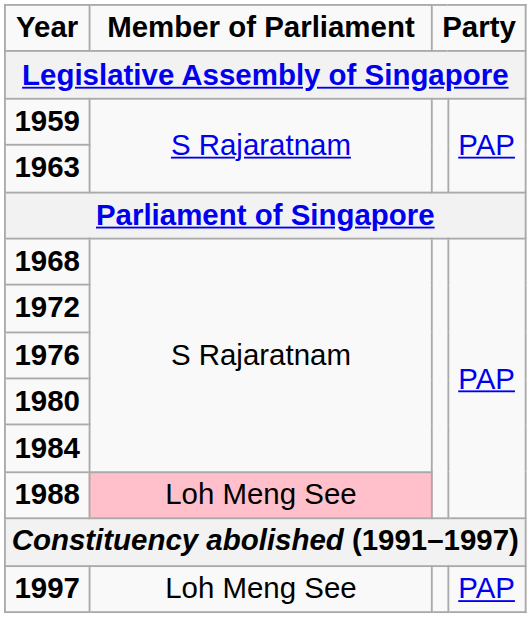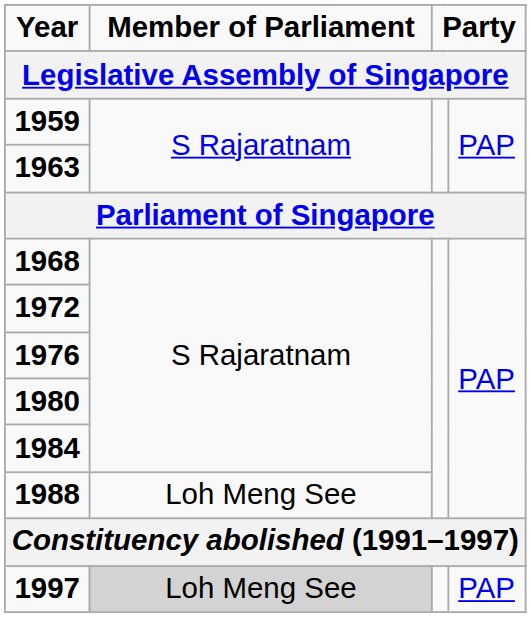(261, 494) pink background -> (261, 494) no background
(261, 588) no background -> (261, 588) lightgrey background
